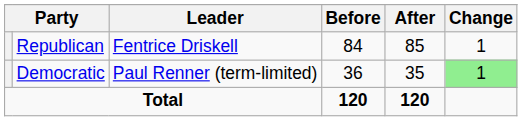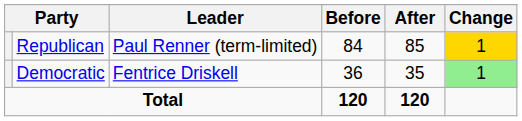(175, 45) Fentrice Driskell -> (215, 45) Paul Renner (term-limited)
(481, 45) no background -> (481, 45) gold background
(215, 73) Paul Renner (term-limited) -> (175, 73) Fentrice Driskell
